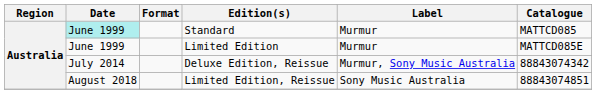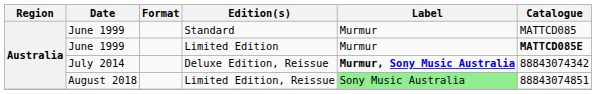(96, 30) paleturquoise background -> (96, 30) no background
(551, 47) normal -> (551, 47) bold
(427, 64) normal -> (427, 64) bold
(402, 81) no background -> (402, 81) lightgreen background
